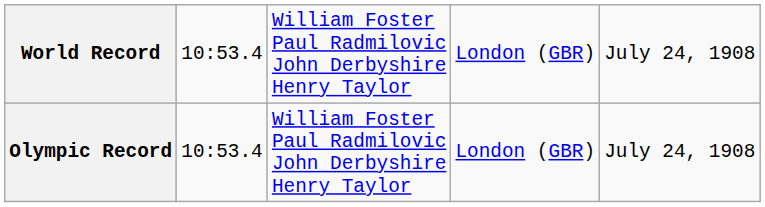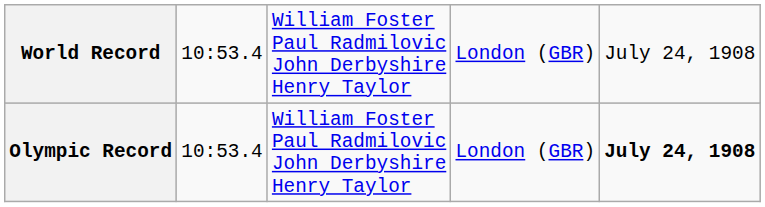(680, 153) normal -> (680, 153) bold
